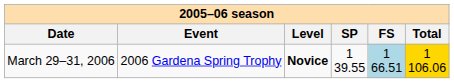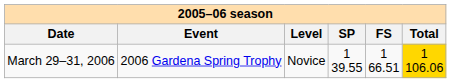(308, 61) bold -> (306, 61) normal
(387, 61) lightblue background -> (384, 61) no background
